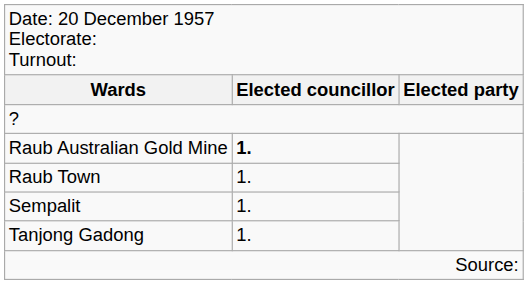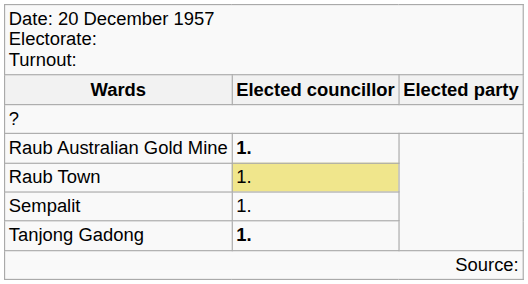(244, 177) no background -> (244, 177) khaki background
(244, 235) normal -> (244, 235) bold
